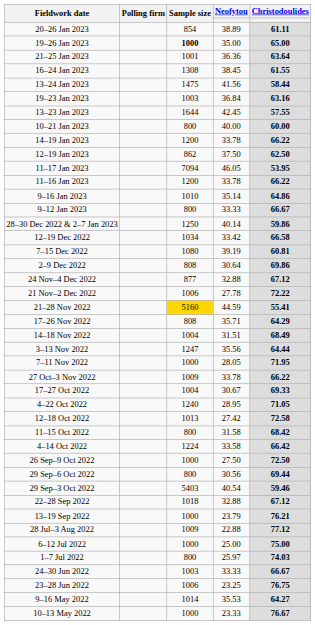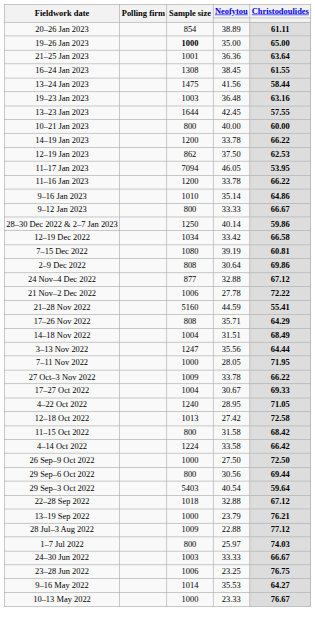(231, 98) 36.84 -> (231, 98) 36.48
(280, 154) 62.50 -> (280, 154) 62.53
(190, 307) gold background -> (190, 307) no background
(280, 488) 59.46 -> (280, 488) 59.64
- row: (62, 543)
